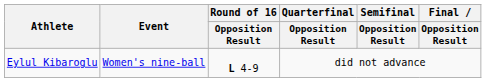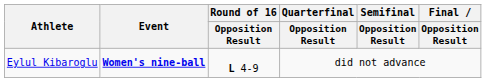(154, 63) normal -> (154, 63) bold
